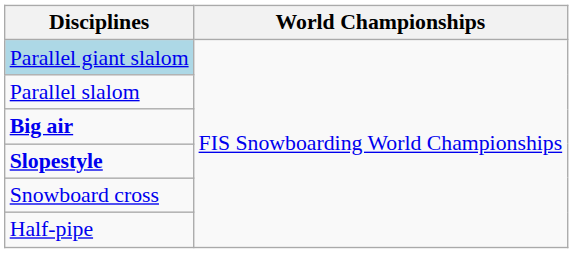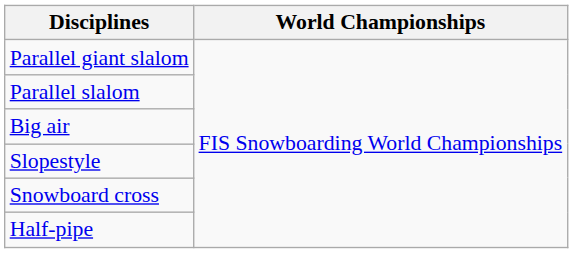(99, 57) lightblue background -> (99, 57) no background
(41, 126) bold -> (40, 126) normal
(56, 160) bold -> (55, 160) normal
